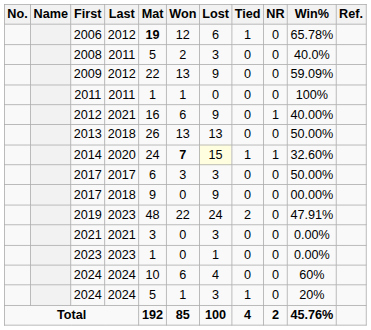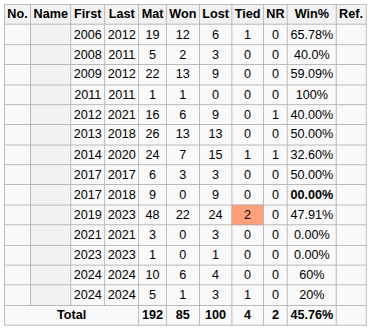(153, 34) bold -> (153, 34) normal
(183, 154) bold -> (183, 154) normal
(216, 154) lightyellow background -> (216, 154) no background
(312, 194) normal -> (312, 194) bold
(248, 214) no background -> (248, 214) lightsalmon background
